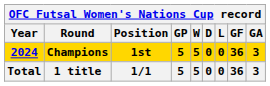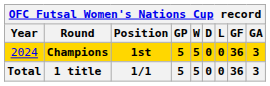(24, 52) bold -> (24, 52) normal
